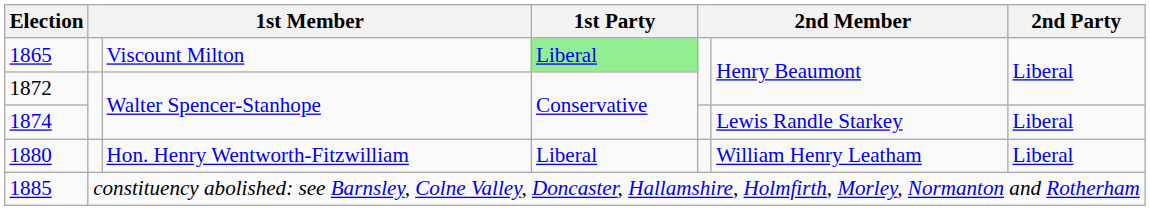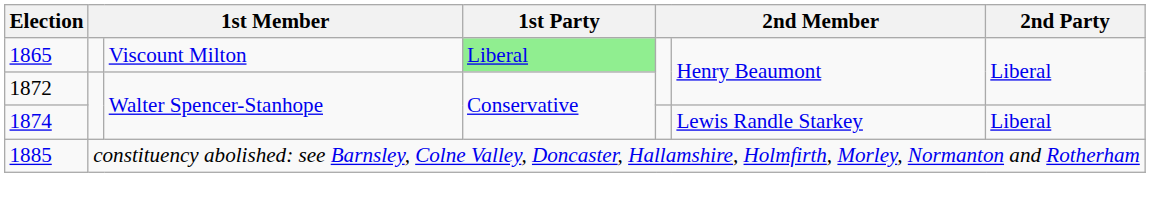- row: (31, 155)
